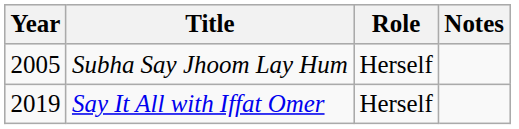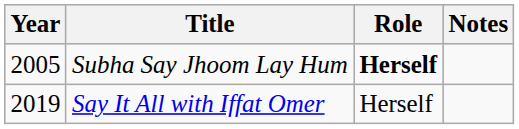(396, 63) normal -> (398, 63) bold
